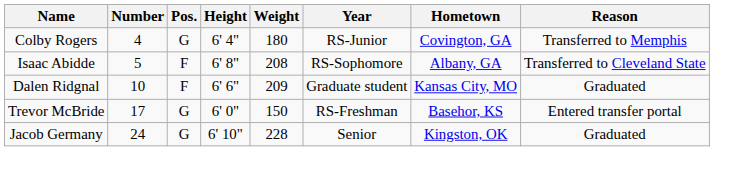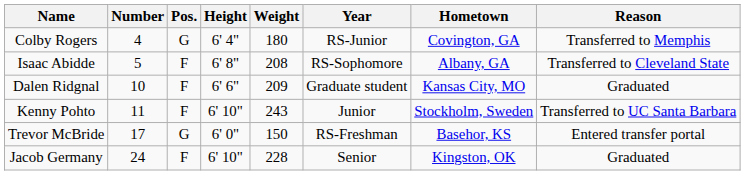+ row: (56, 110)
(184, 134) G -> (184, 157) F
